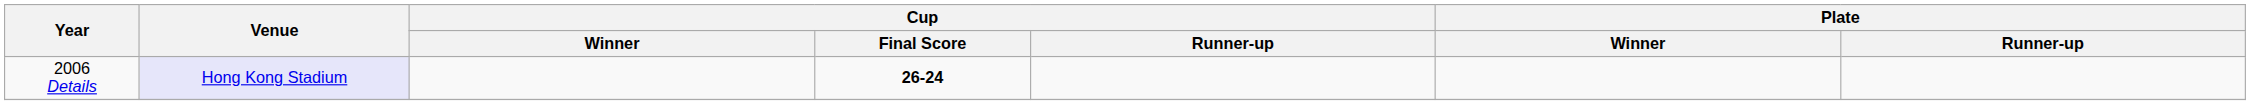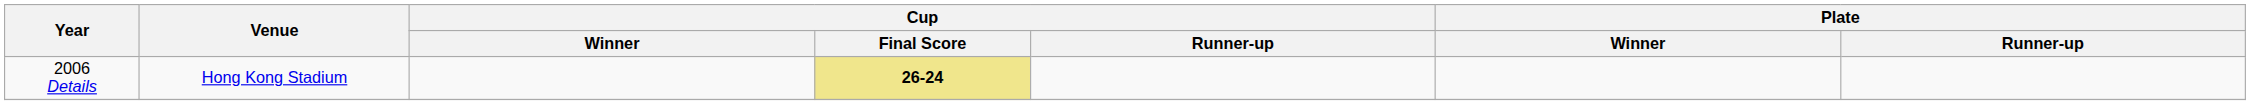(275, 78) lavender background -> (275, 78) no background
(922, 78) no background -> (922, 78) khaki background
